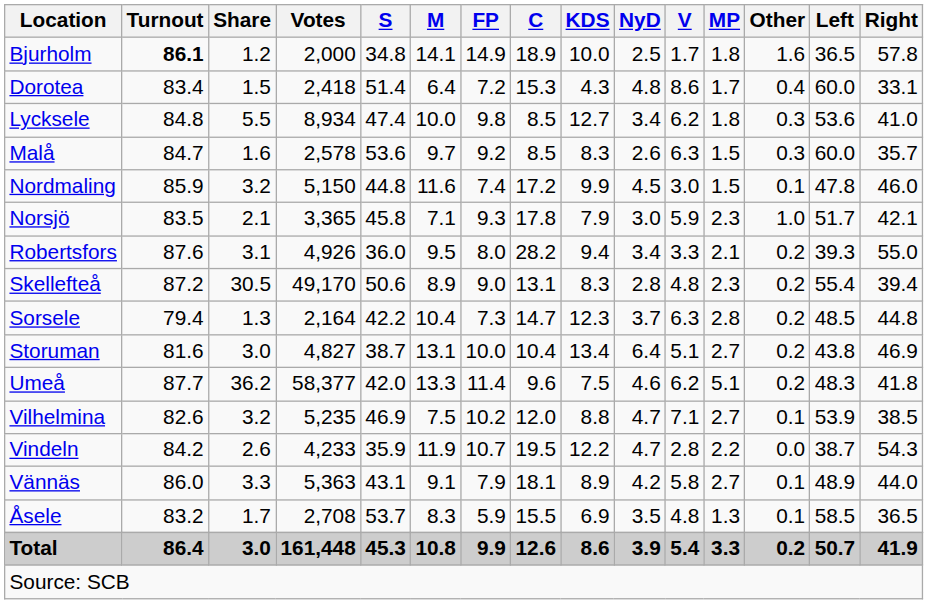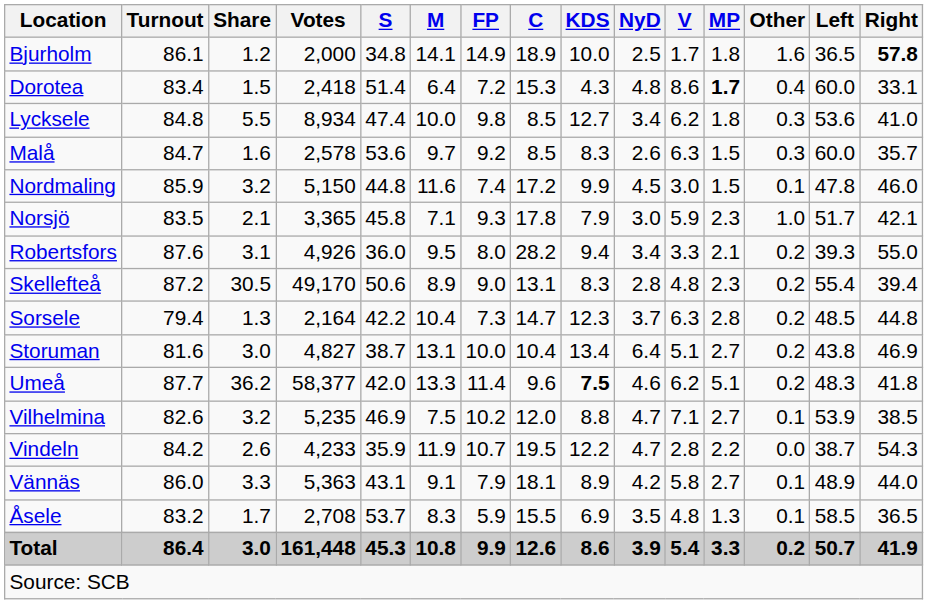(183, 53) bold -> (183, 53) normal
(898, 53) normal -> (898, 53) bold
(726, 86) normal -> (726, 86) bold
(595, 383) normal -> (595, 383) bold
